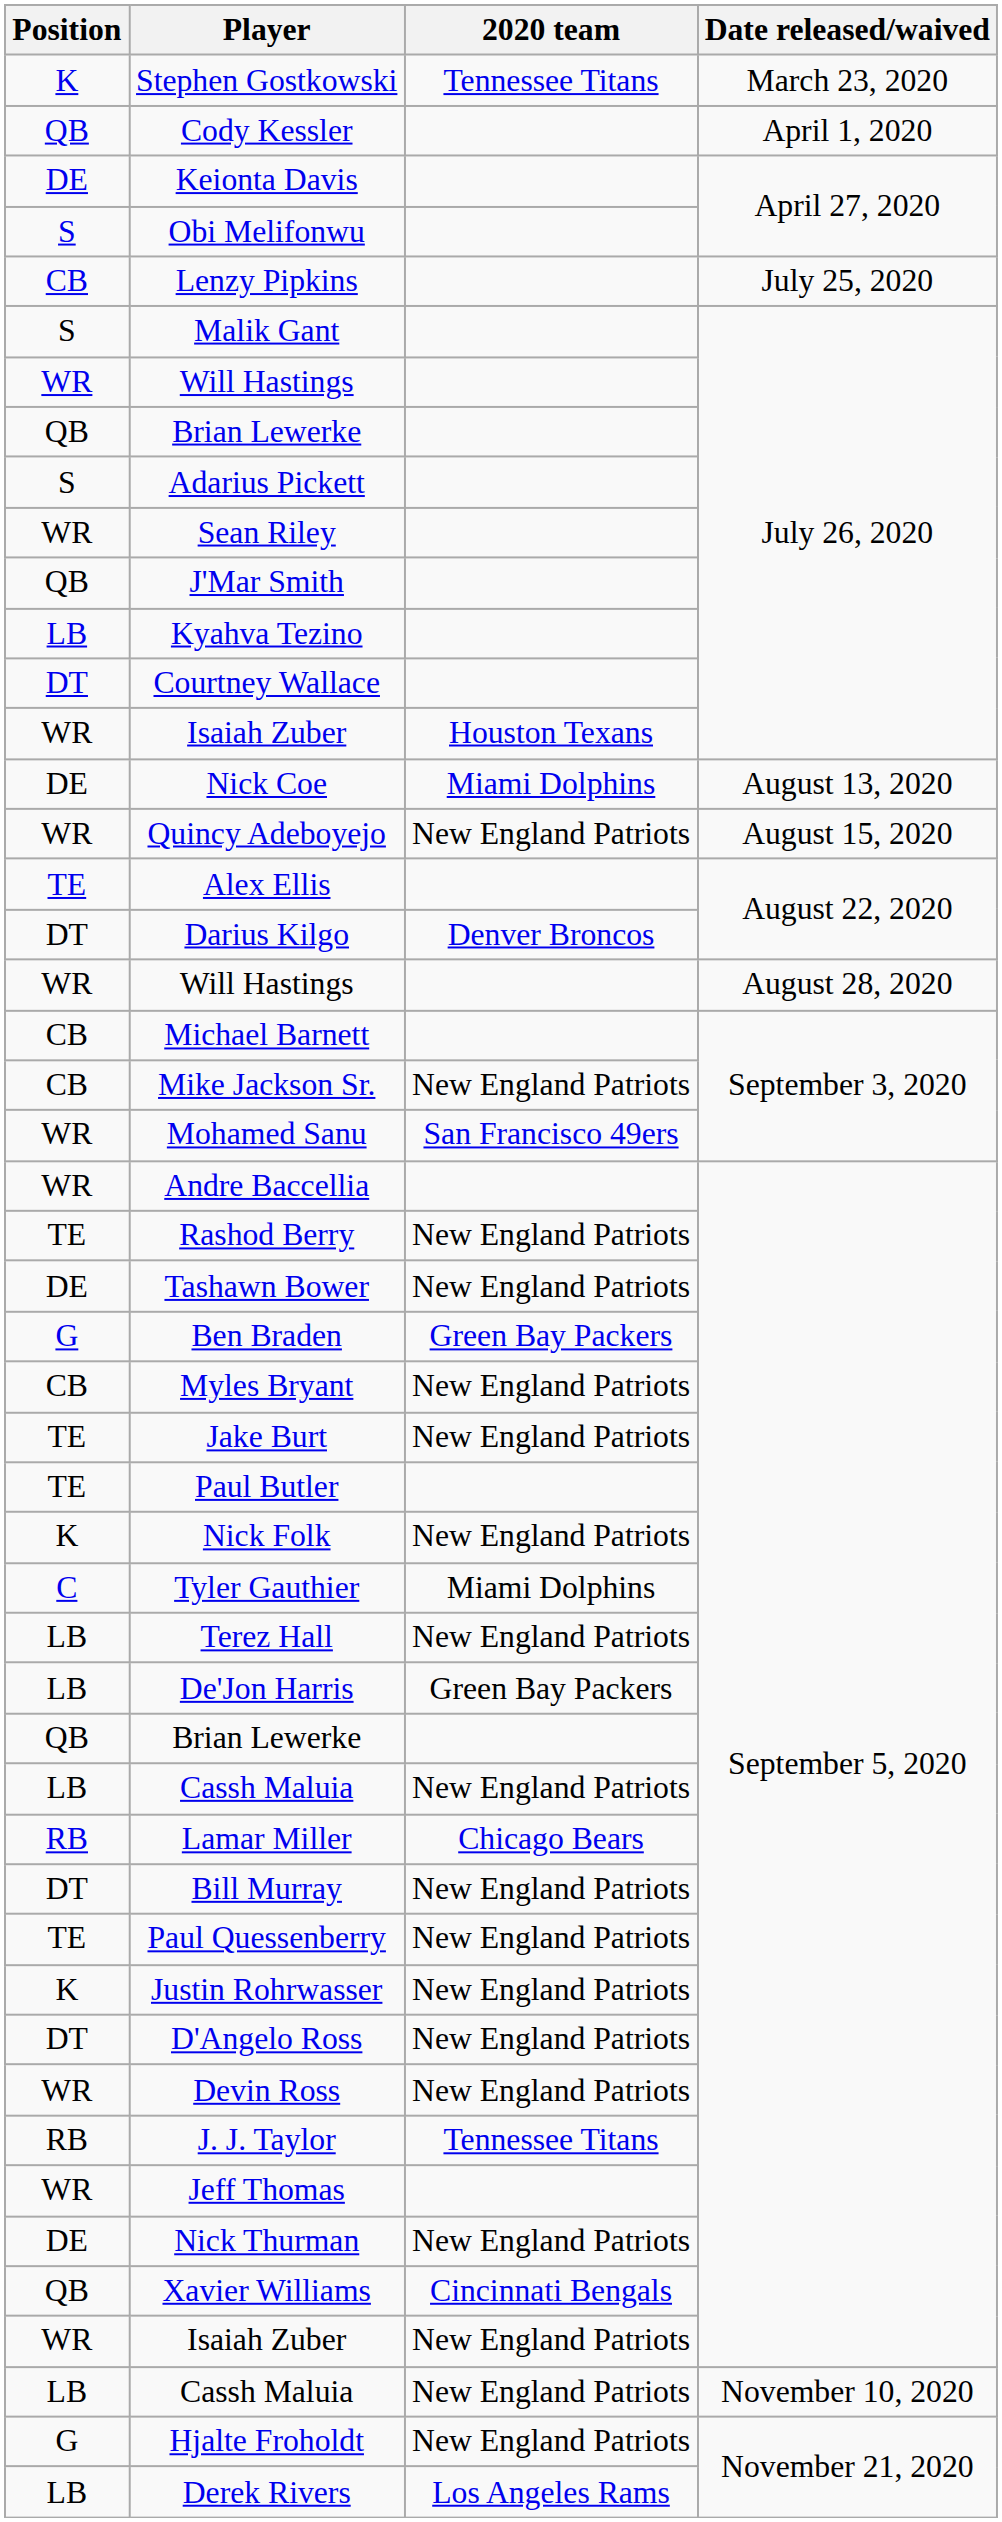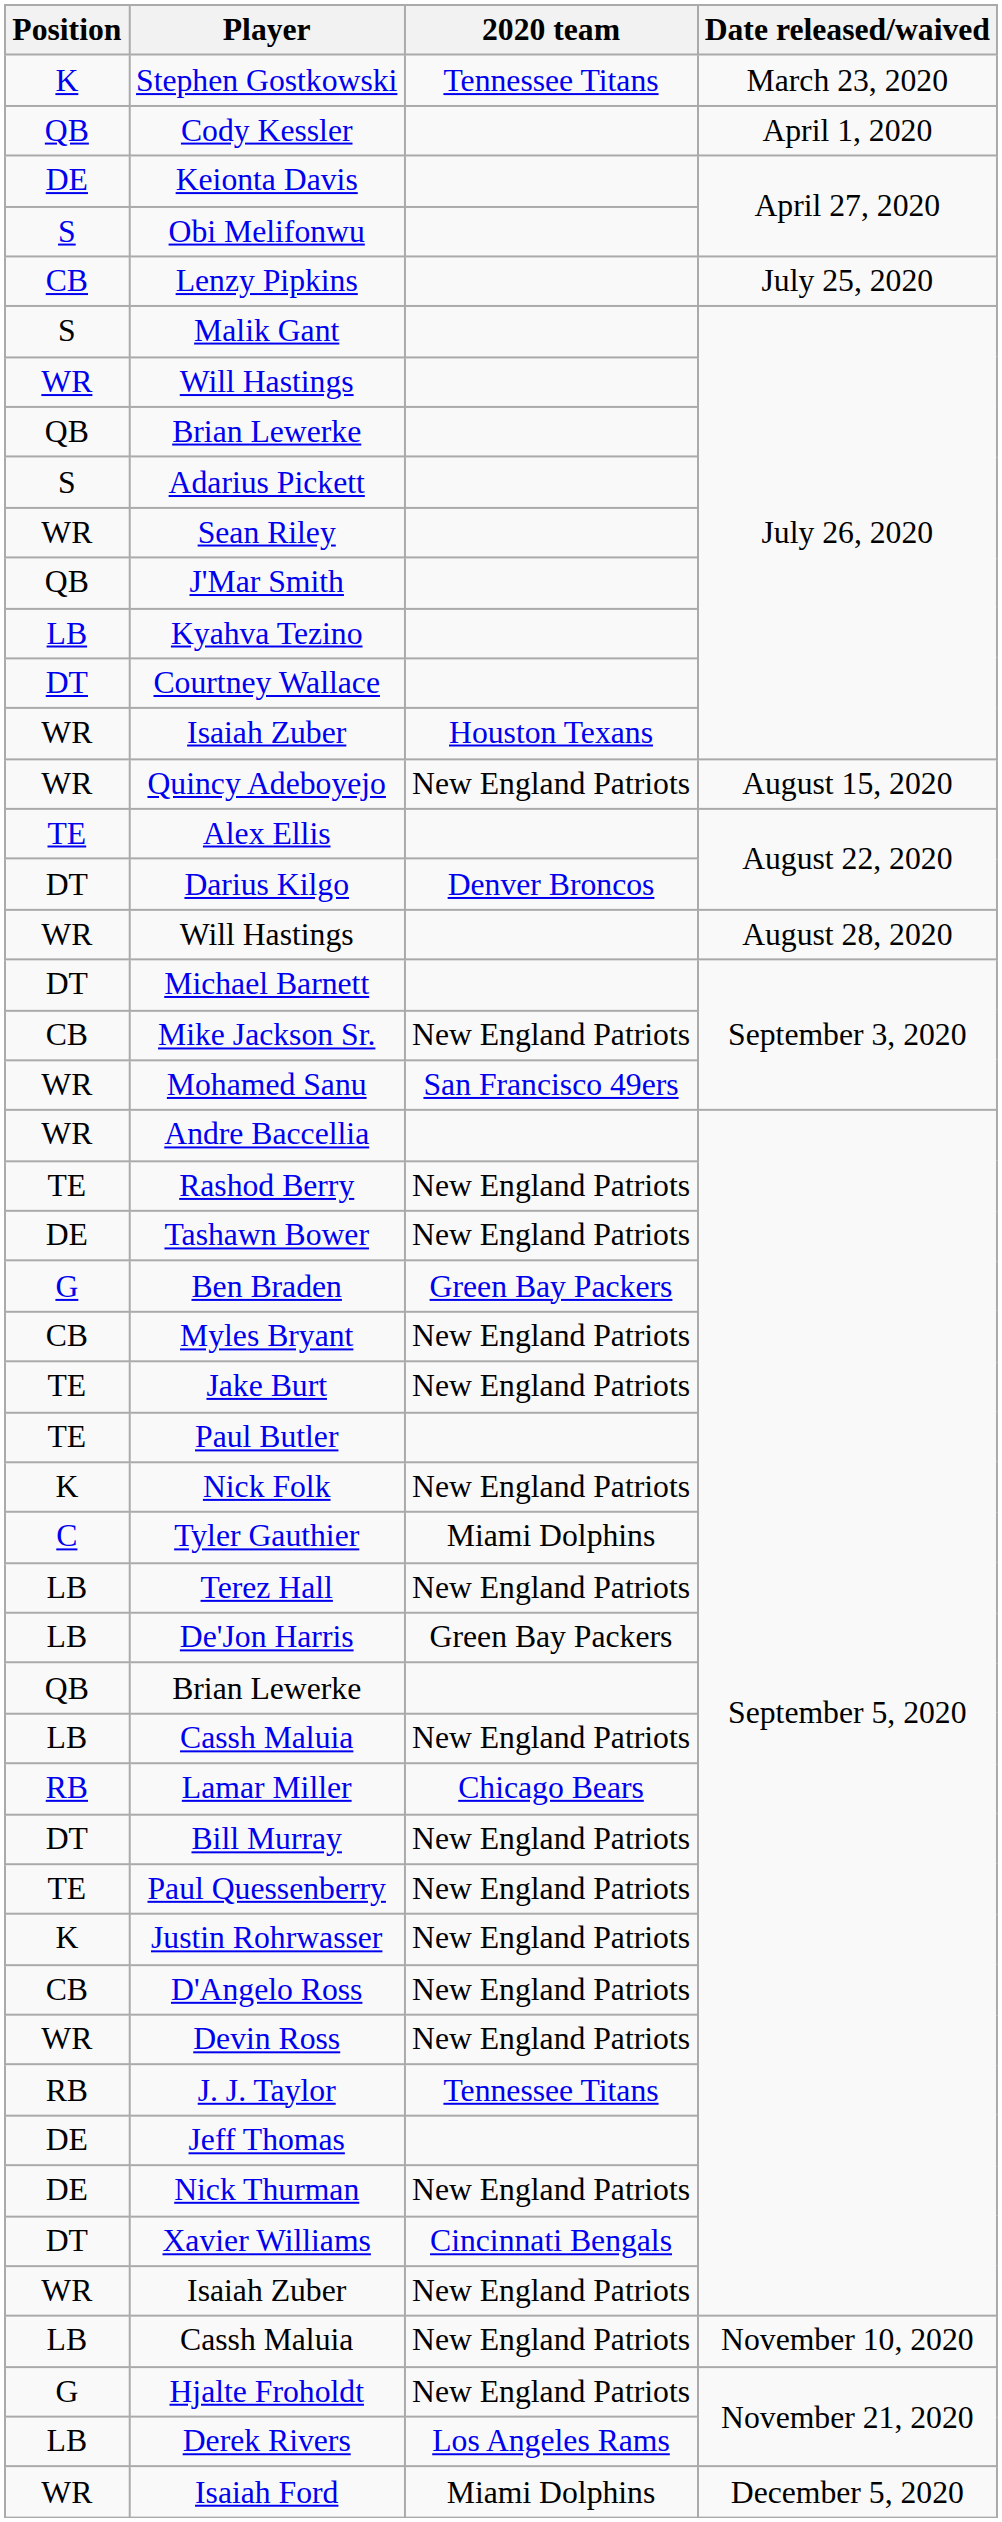- row: (267, 783)
(67, 1034) CB -> (67, 984) DT
(67, 2039) DT -> (67, 1989) CB
(67, 2190) WR -> (67, 2139) DE
(67, 2290) QB -> (67, 2240) DT
+ row: (267, 2491)
